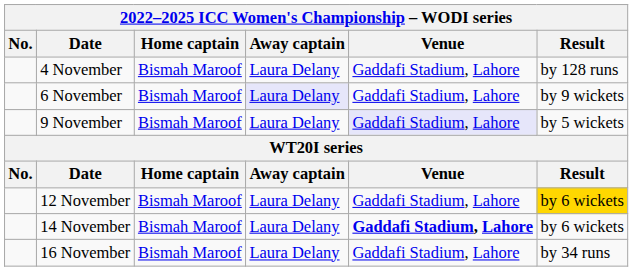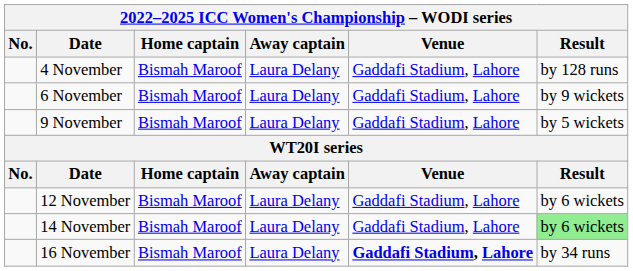(295, 95) lavender background -> (295, 95) no background
(436, 122) lavender background -> (436, 122) no background
(582, 200) gold background -> (582, 200) no background
(443, 226) bold -> (436, 226) normal
(582, 226) no background -> (582, 226) lightgreen background
(436, 252) normal -> (443, 252) bold
